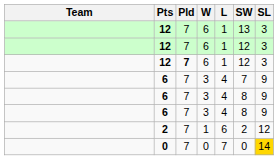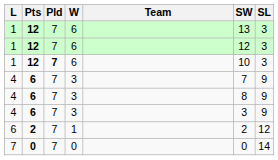columns swapped: (79, 12) <-> (224, 12)
(244, 63) 12 -> (244, 63) 10
(244, 113) 8 -> (244, 113) 3
(264, 146) gold background -> (264, 146) no background
